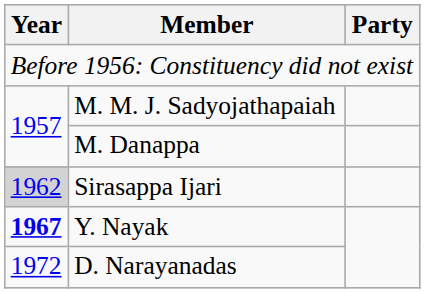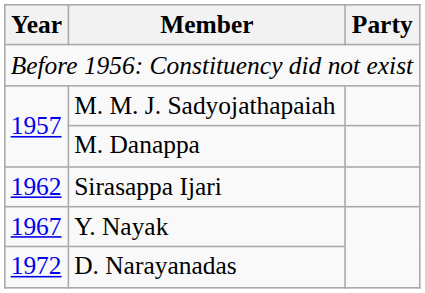(36, 186) lightgrey background -> (36, 186) no background
(36, 226) bold -> (36, 226) normal
